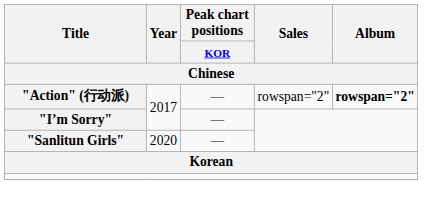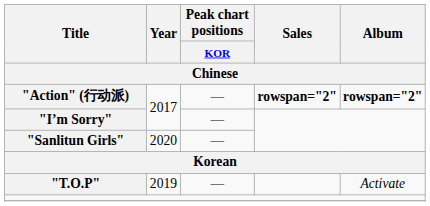(293, 96) normal -> (297, 96) bold
+ row: (76, 184)
